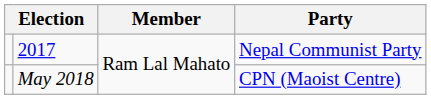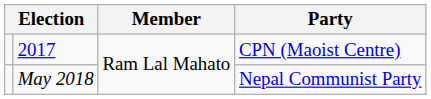(330, 49) Nepal Communist Party -> (320, 49) CPN (Maoist Centre)
(320, 79) CPN (Maoist Centre) -> (330, 79) Nepal Communist Party
